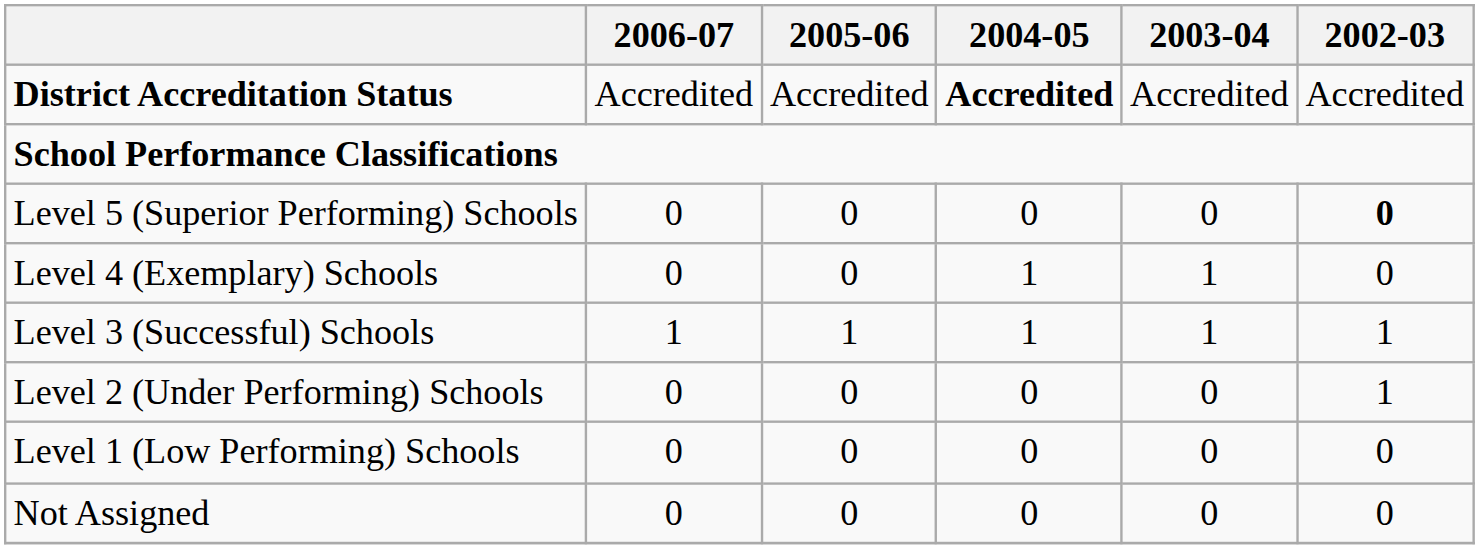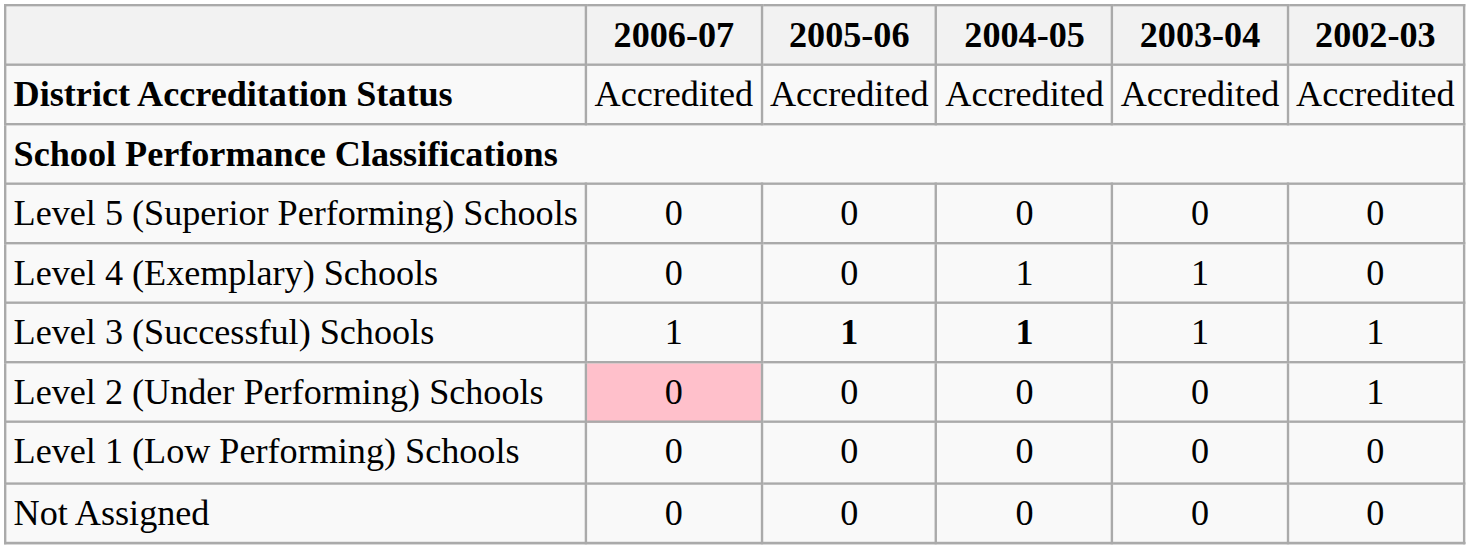(1029, 94) bold -> (1025, 94) normal
(1385, 213) bold -> (1375, 213) normal
(849, 332) normal -> (849, 332) bold
(1029, 332) normal -> (1025, 332) bold
(674, 392) no background -> (674, 392) pink background
